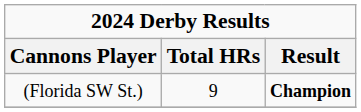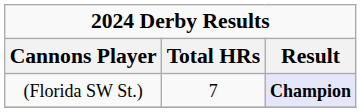(213, 91) 9 -> (213, 91) 7
(311, 90) no background -> (311, 90) lavender background
